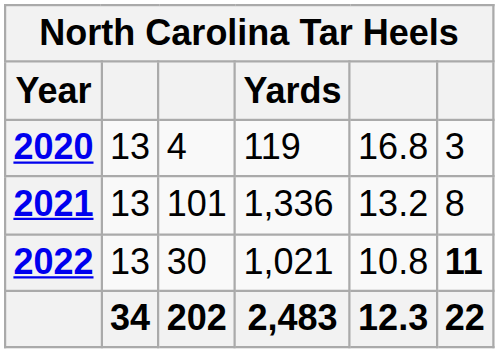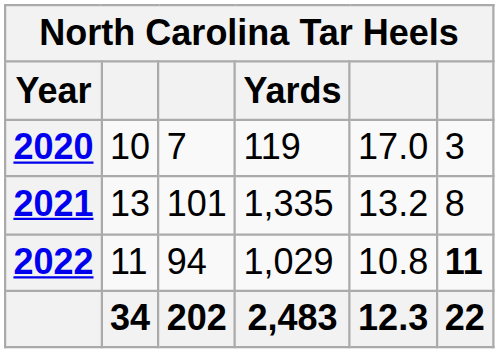(130, 147) 13 -> (130, 147) 10
(177, 147) 4 -> (177, 147) 7
(393, 147) 16.8 -> (393, 147) 17.0
(288, 204) 1,336 -> (288, 204) 1,335
(130, 261) 13 -> (129, 261) 11
(187, 261) 30 -> (187, 261) 94
(288, 261) 1,021 -> (288, 261) 1,029
